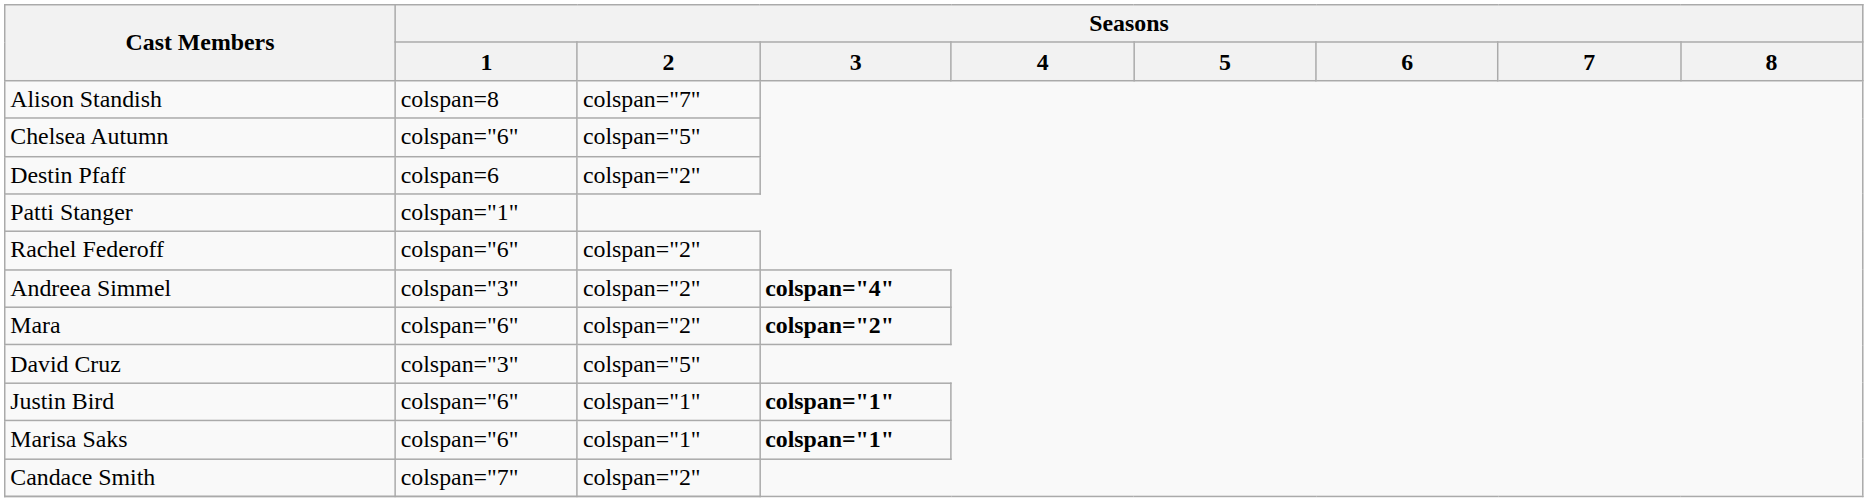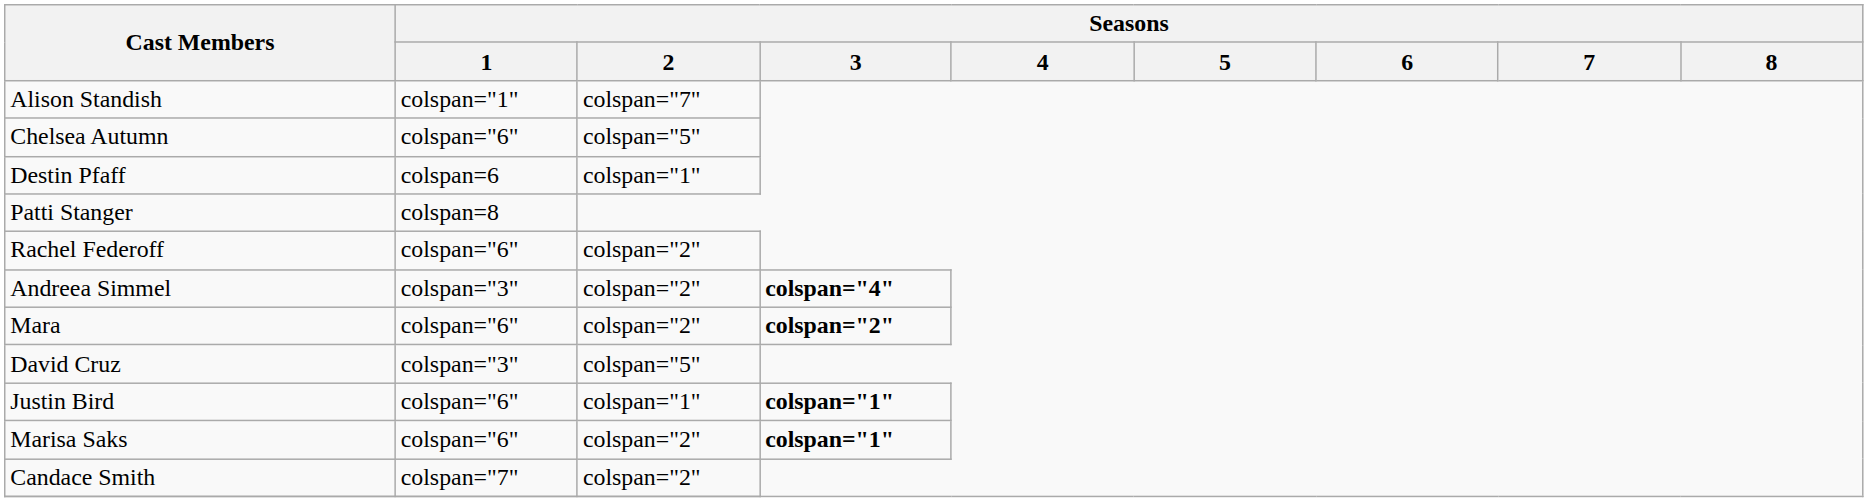(450, 99) colspan=8 -> (460, 99) colspan="1"
(642, 174) colspan="2" -> (642, 174) colspan="1"
(460, 212) colspan="1" -> (450, 212) colspan=8
(642, 439) colspan="1" -> (642, 439) colspan="2"
